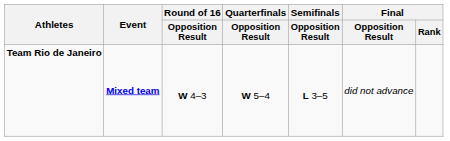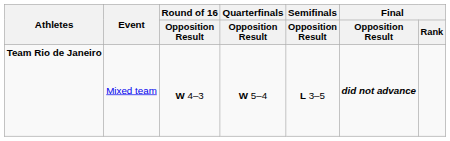(133, 91) bold -> (132, 91) normal
(379, 91) normal -> (379, 91) bold
